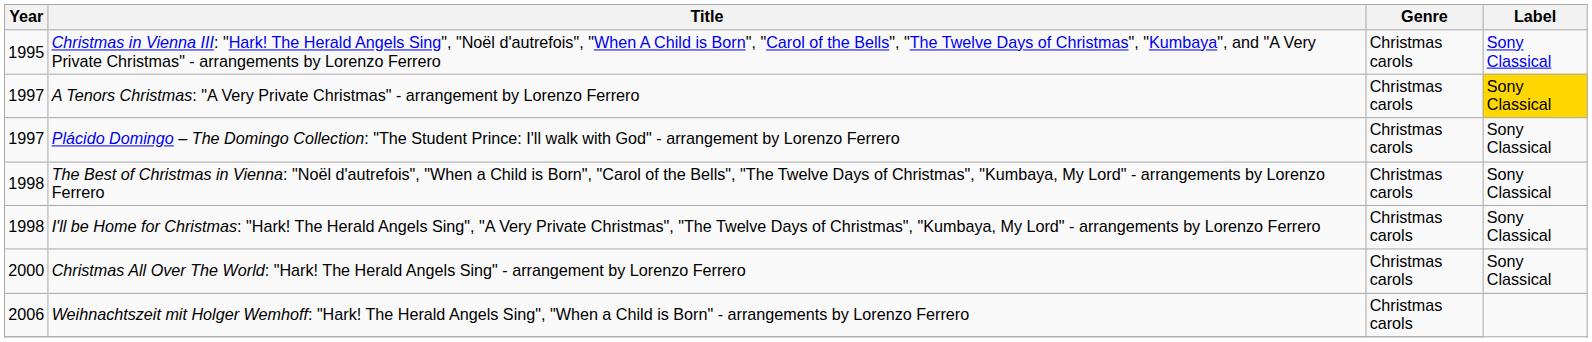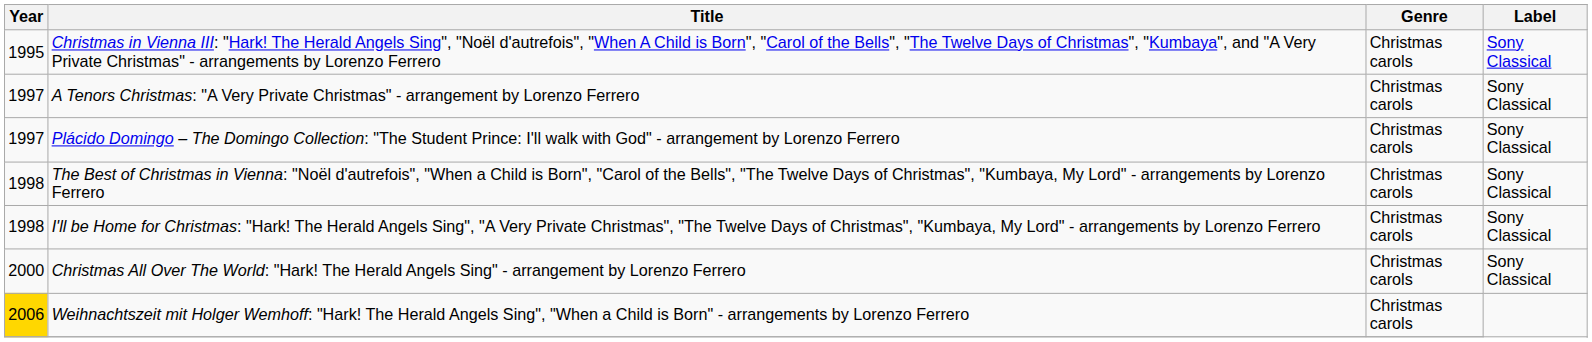(1519, 95) gold background -> (1519, 95) no background
(26, 314) no background -> (26, 314) gold background
